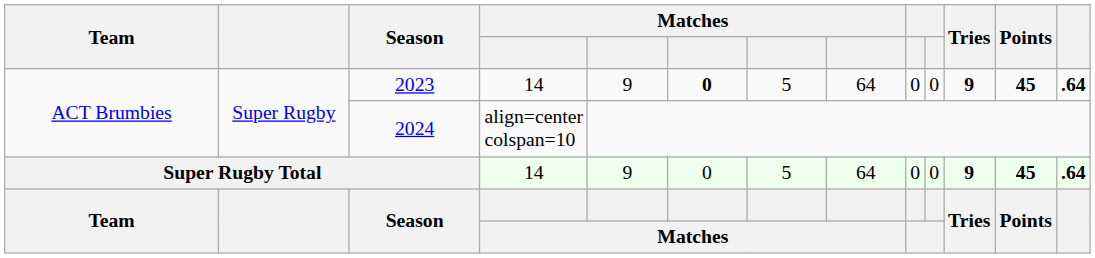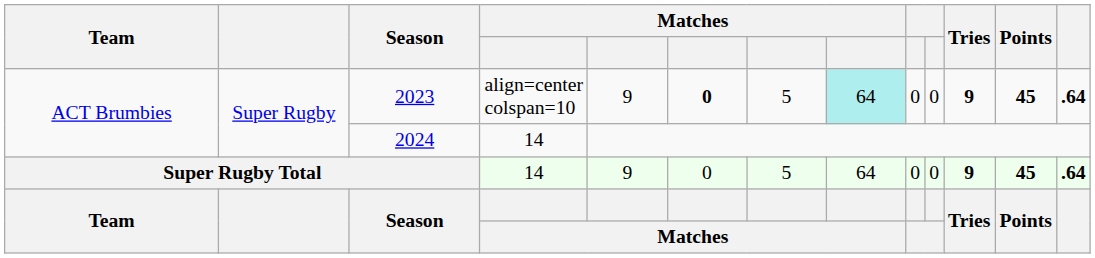(534, 85) 14 -> (534, 96) align=center colspan=10
(866, 85) no background -> (866, 96) paleturquoise background
(534, 128) align=center colspan=10 -> (534, 140) 14
